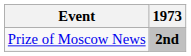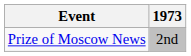(167, 39) bold -> (167, 39) normal
